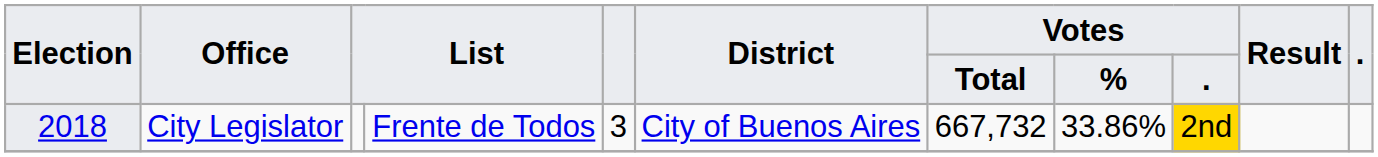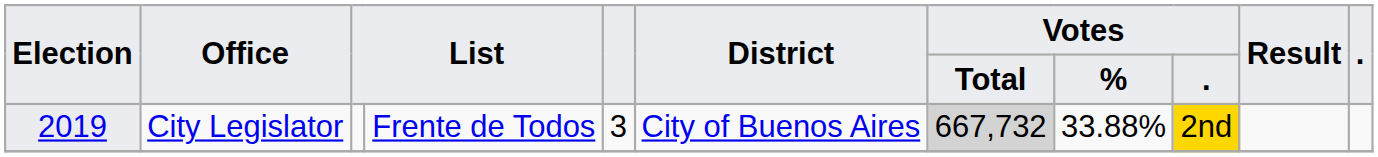(73, 128) 2018 -> (73, 128) 2019
(991, 128) no background -> (991, 128) lightgrey background
(1114, 128) 33.86% -> (1114, 128) 33.88%
